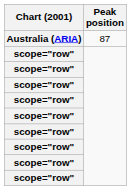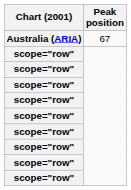(105, 38) 87 -> (105, 38) 67
